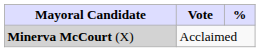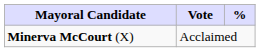(71, 36) lightgrey background -> (71, 36) no background
